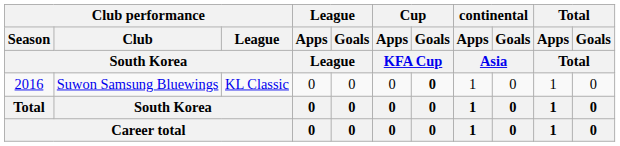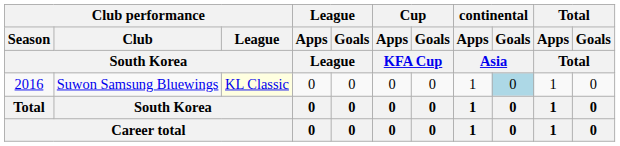(257, 84) no background -> (257, 84) lightyellow background
(432, 84) bold -> (432, 84) normal
(513, 84) no background -> (513, 84) lightblue background
